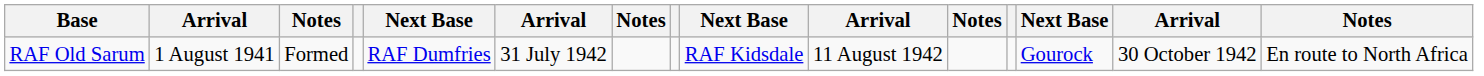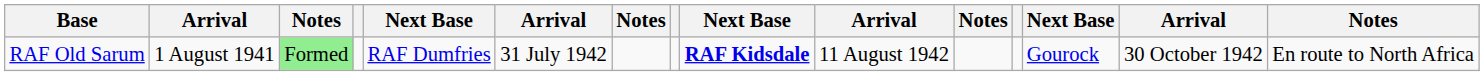(316, 53) no background -> (316, 53) lightgreen background
(744, 53) normal -> (747, 53) bold
